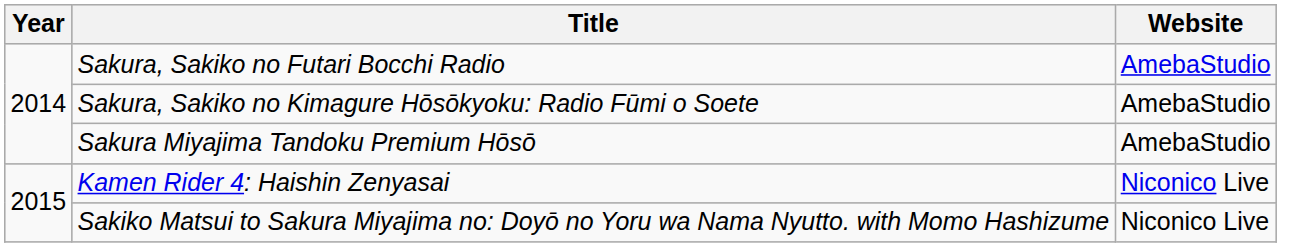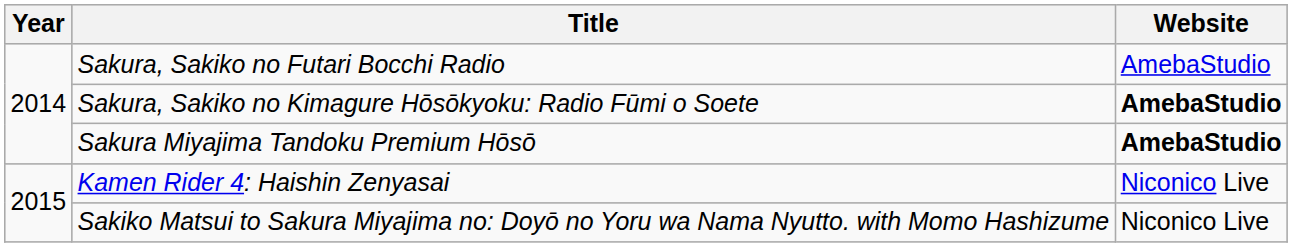(1196, 103) normal -> (1201, 103) bold
(1196, 143) normal -> (1201, 143) bold
